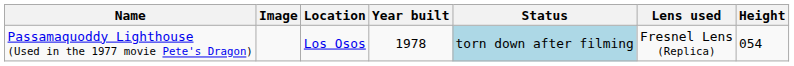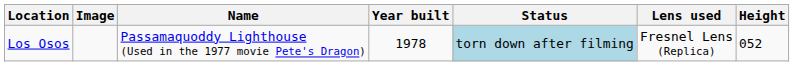columns swapped: (130, 15) <-> (335, 15)
(751, 43) 054 -> (751, 43) 052
